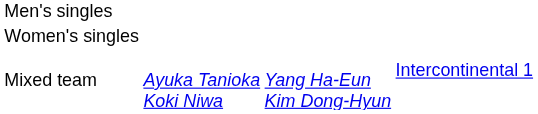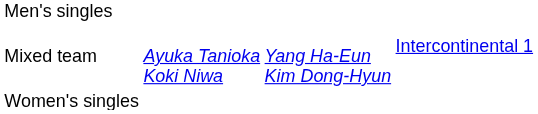rows swapped: (72, 36) <-> (51, 80)
